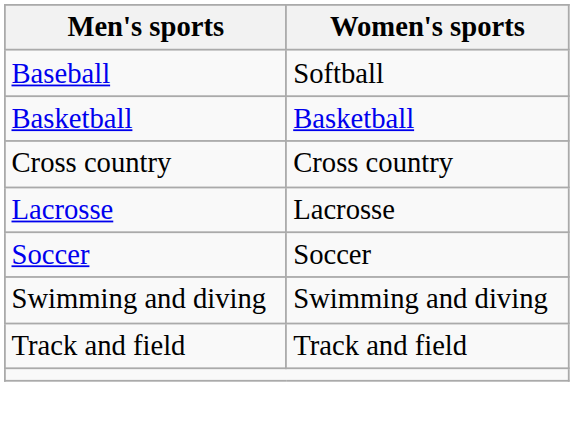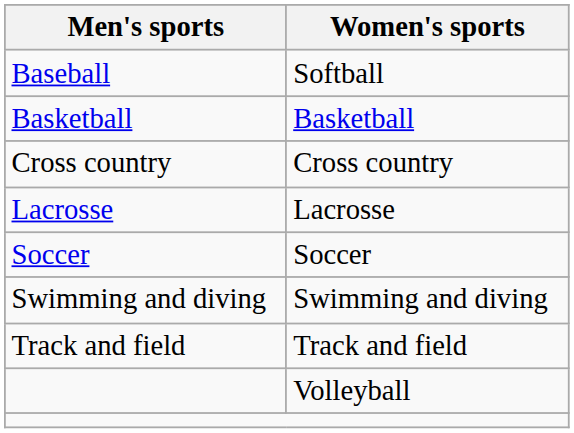+ row: (352, 390)
